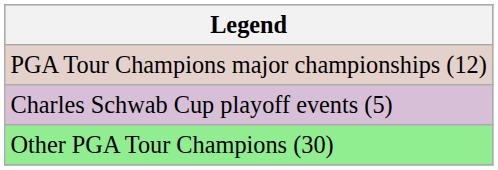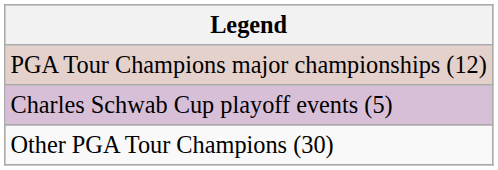(172, 145) lightgreen background -> (172, 145) no background
